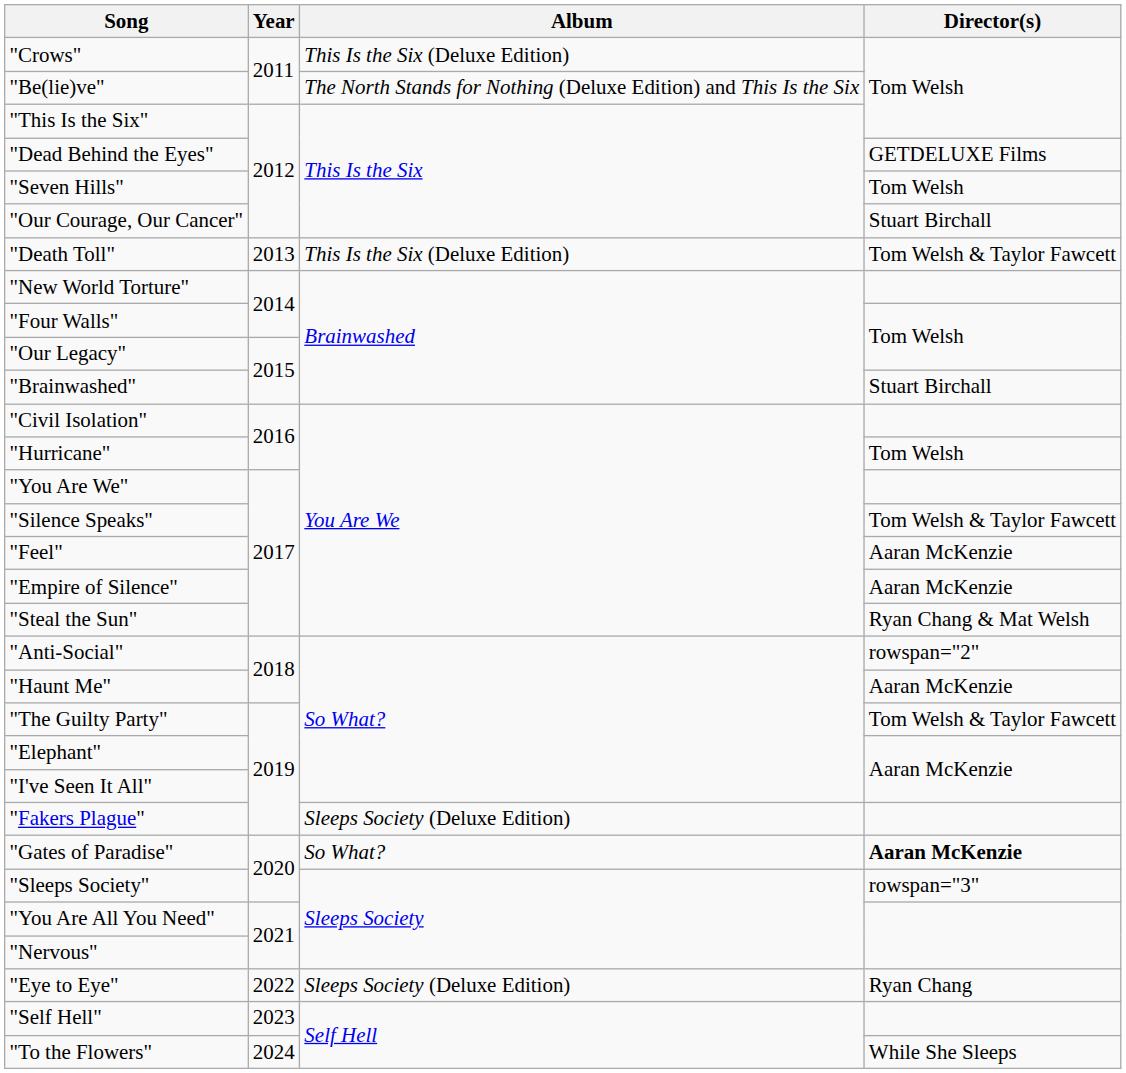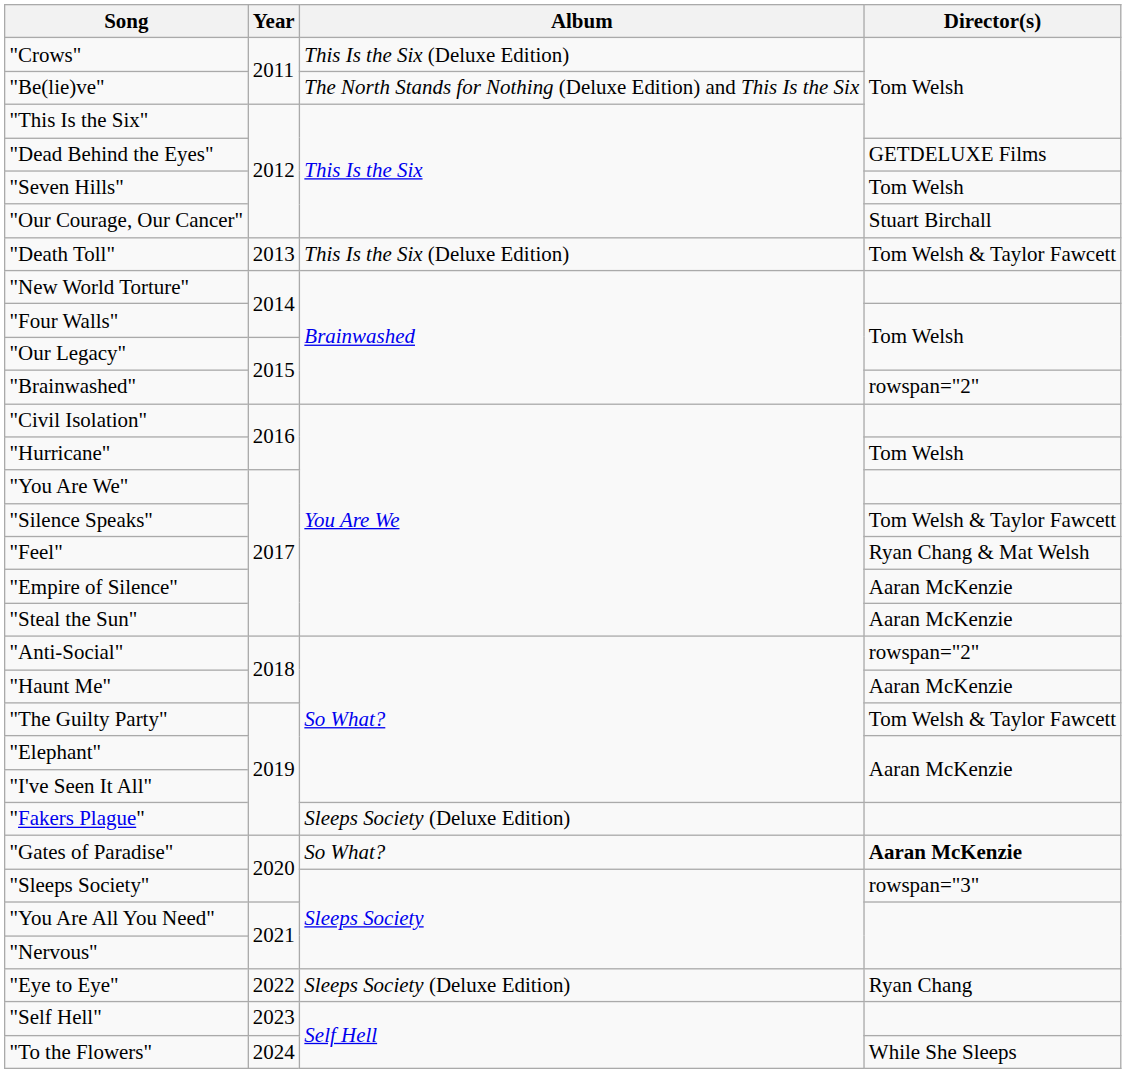(930, 386) Stuart Birchall -> (924, 386) rowspan="2"
(941, 552) Aaran McKenzie -> (979, 552) Ryan Chang & Mat Welsh
(979, 619) Ryan Chang & Mat Welsh -> (941, 619) Aaran McKenzie
